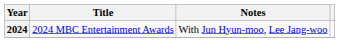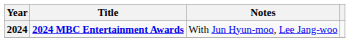(103, 29) normal -> (108, 29) bold
